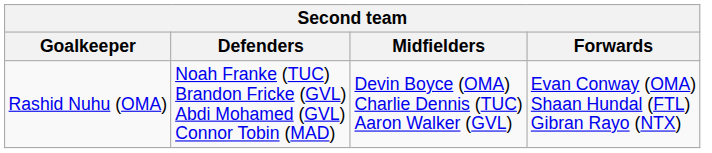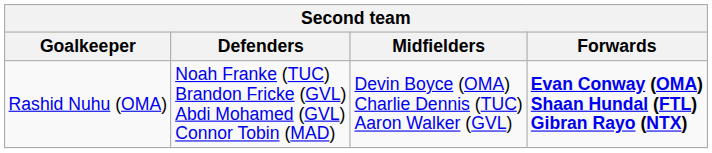(613, 103) normal -> (617, 103) bold
